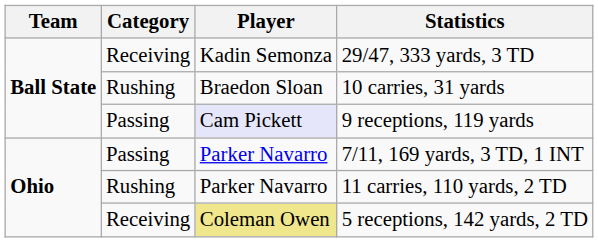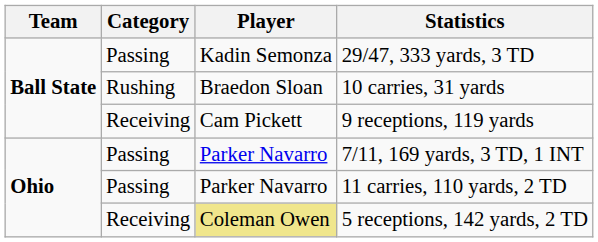(148, 54) Receiving -> (138, 54) Passing
(138, 120) Passing -> (148, 120) Receiving
(251, 120) lavender background -> (251, 120) no background
(141, 186) Rushing -> (138, 186) Passing
